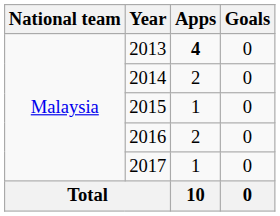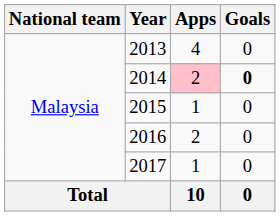(196, 48) bold -> (196, 48) normal
(196, 78) no background -> (196, 78) pink background
(247, 78) normal -> (247, 78) bold
